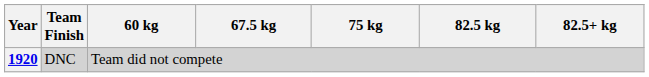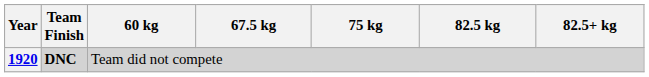(60, 59) normal -> (61, 59) bold
